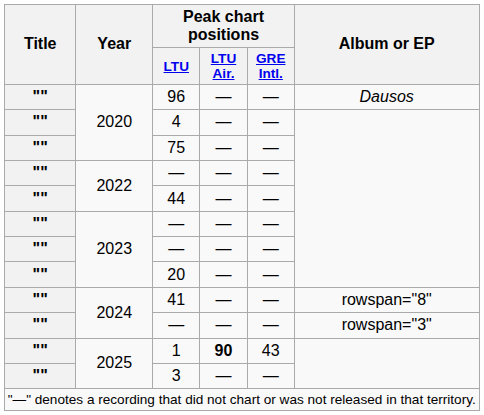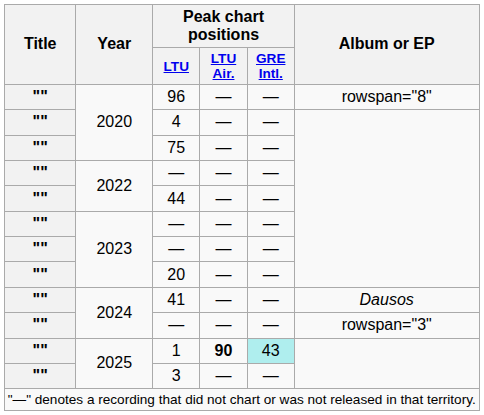(387, 96) Dausos -> (387, 96) rowspan="8"
(387, 300) rowspan="8" -> (387, 300) Dausos
(271, 350) no background -> (271, 350) paleturquoise background
